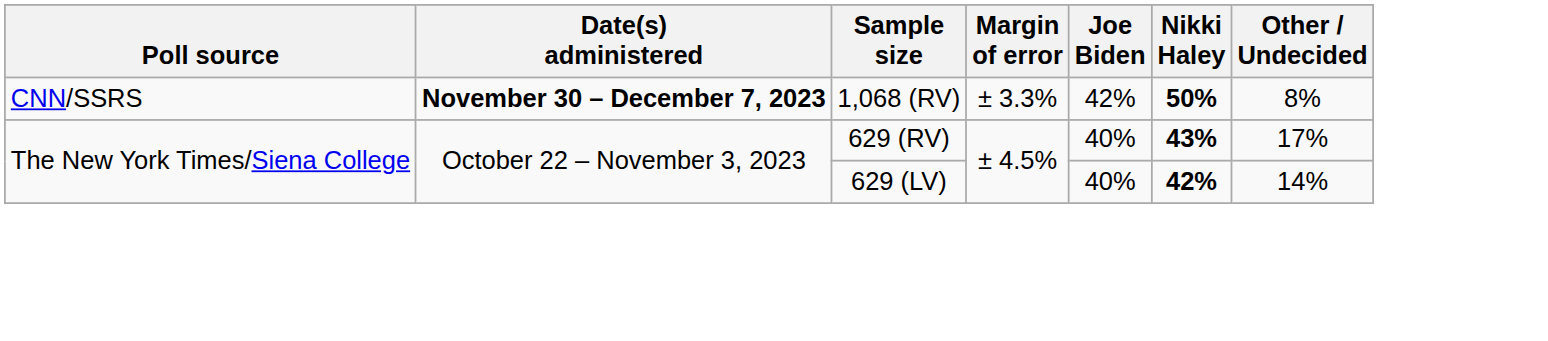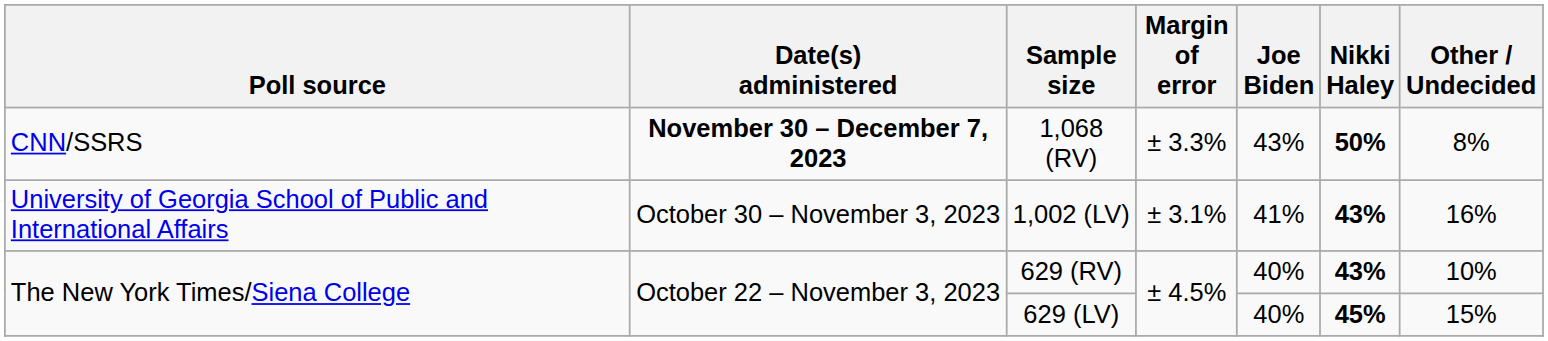(1110, 98) 42% -> (1279, 143) 43%
+ row: (1071, 215)
(1303, 140) 17% -> (1471, 272) 10%
(1192, 182) 42% -> (1360, 314) 45%
(1303, 182) 14% -> (1471, 314) 15%
